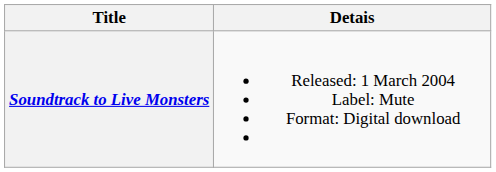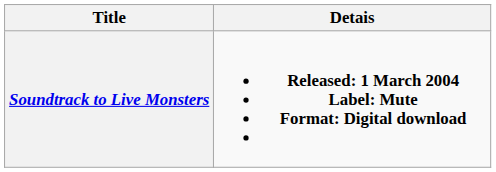(352, 109) normal -> (352, 109) bold
